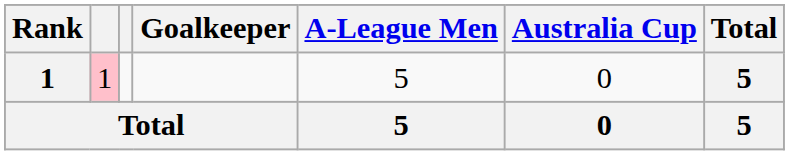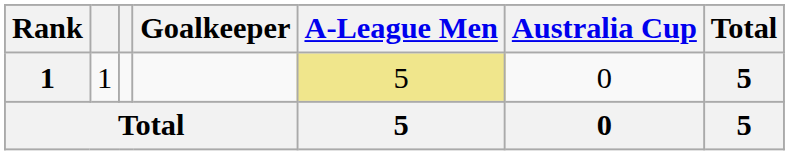(105, 76) pink background -> (105, 76) no background
(401, 76) no background -> (401, 76) khaki background
